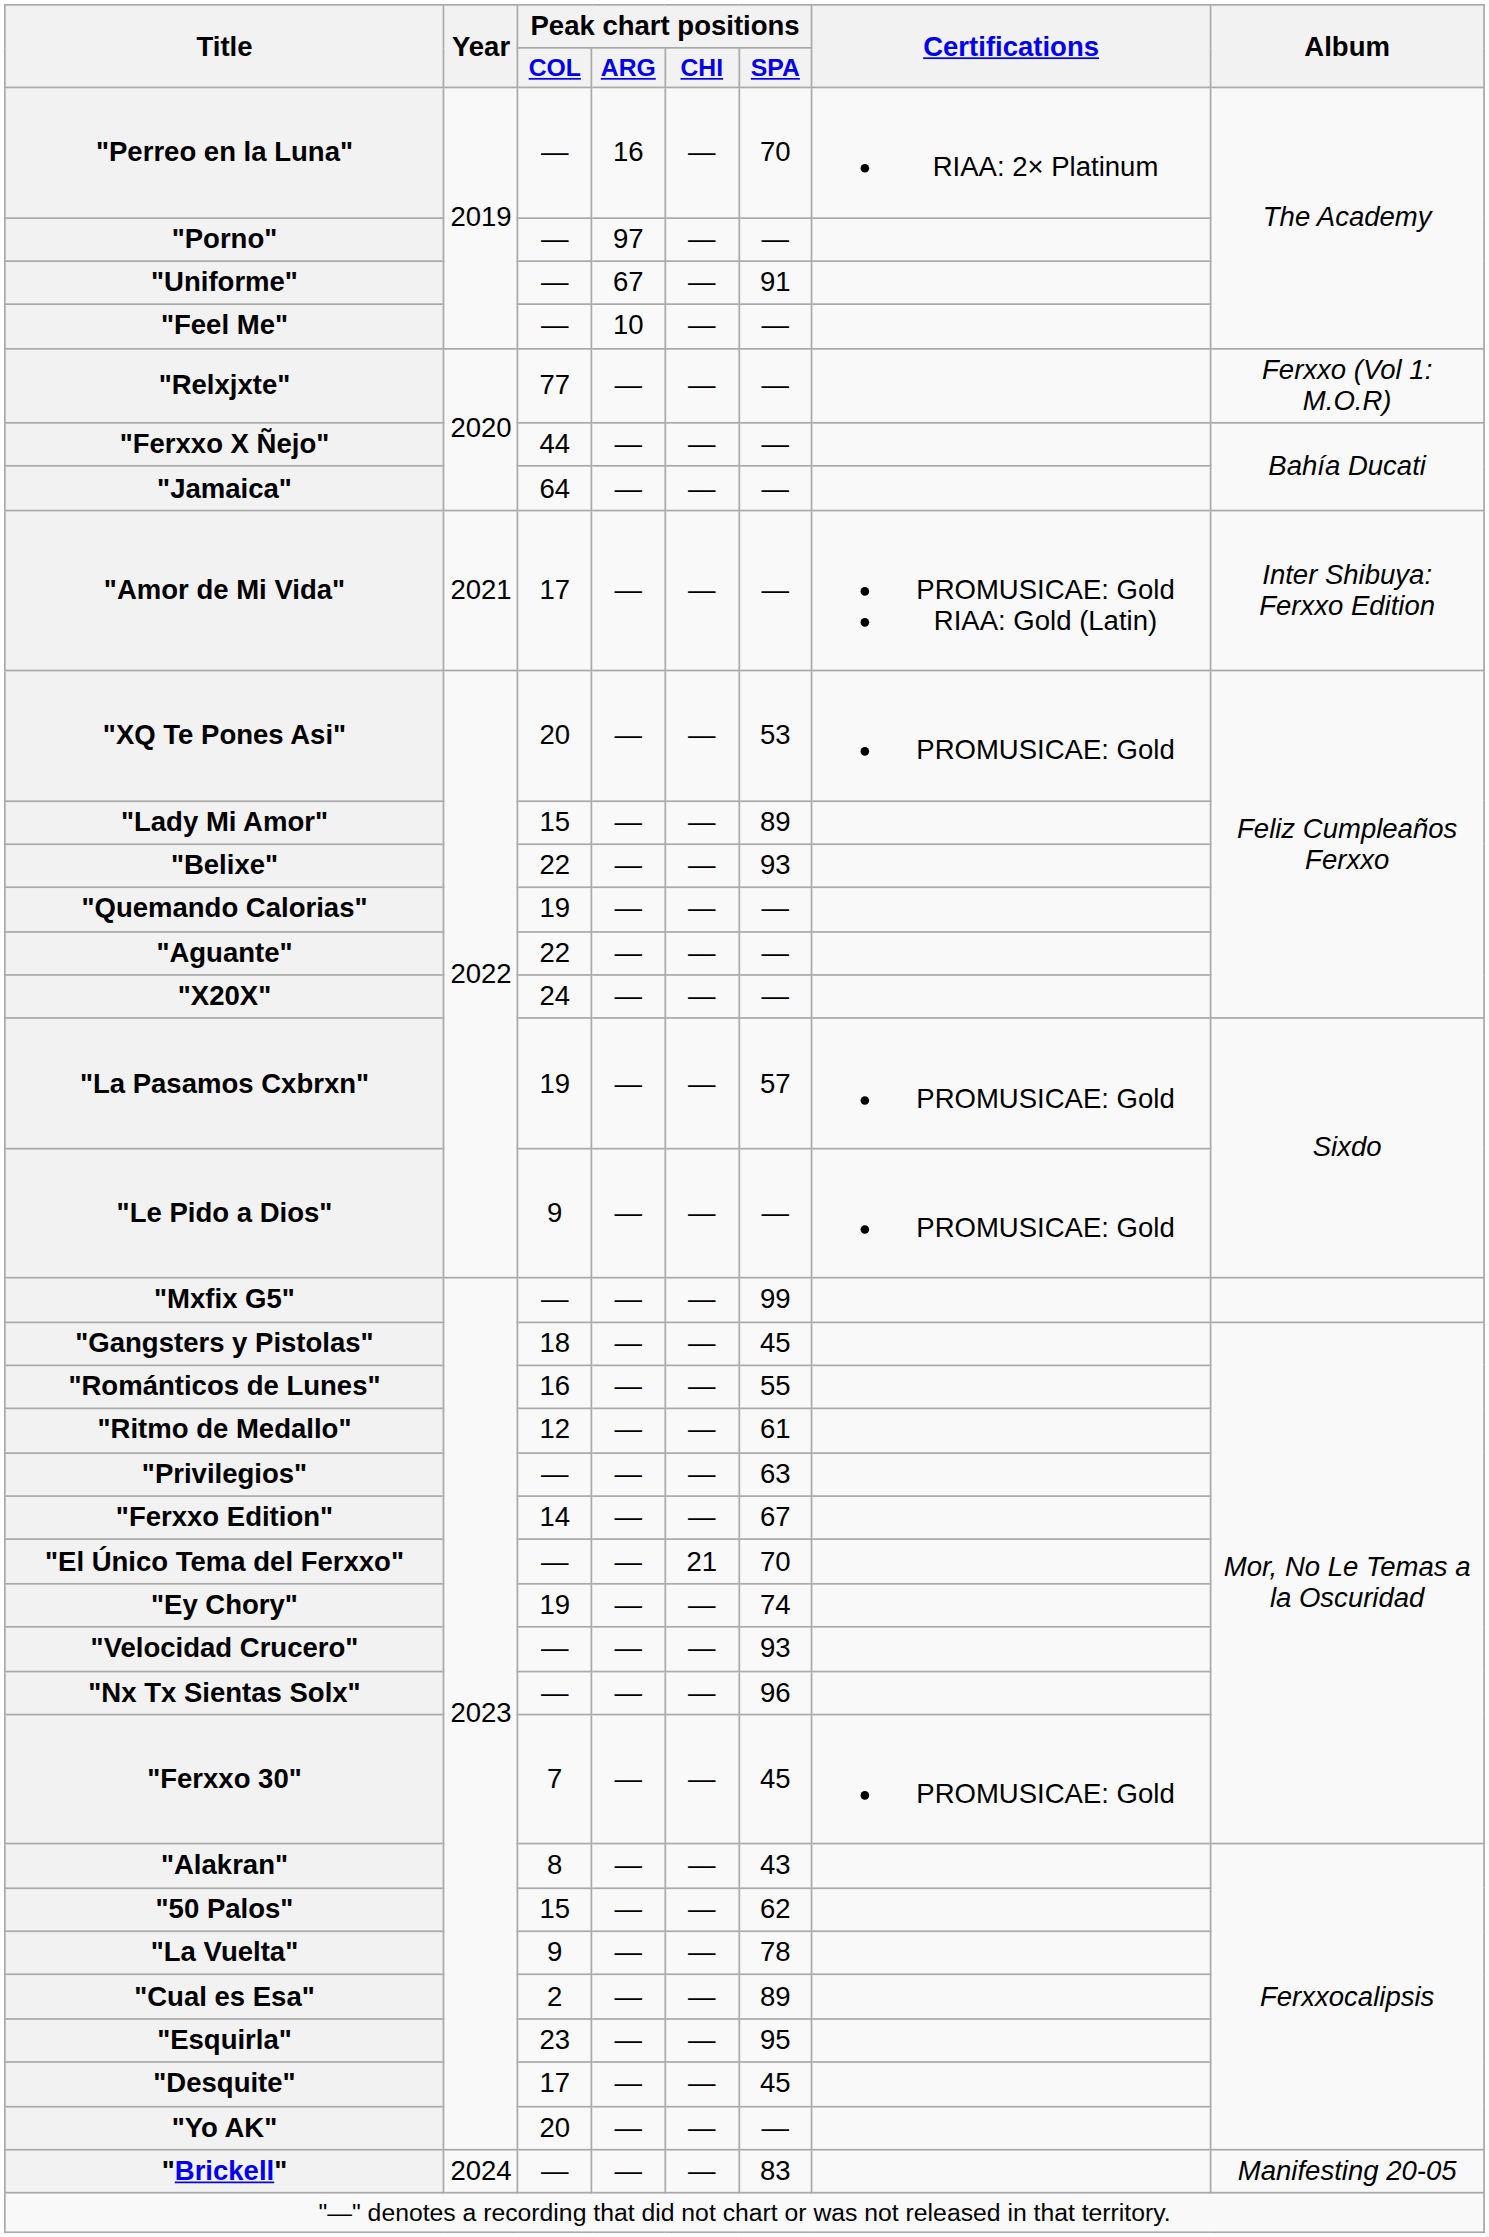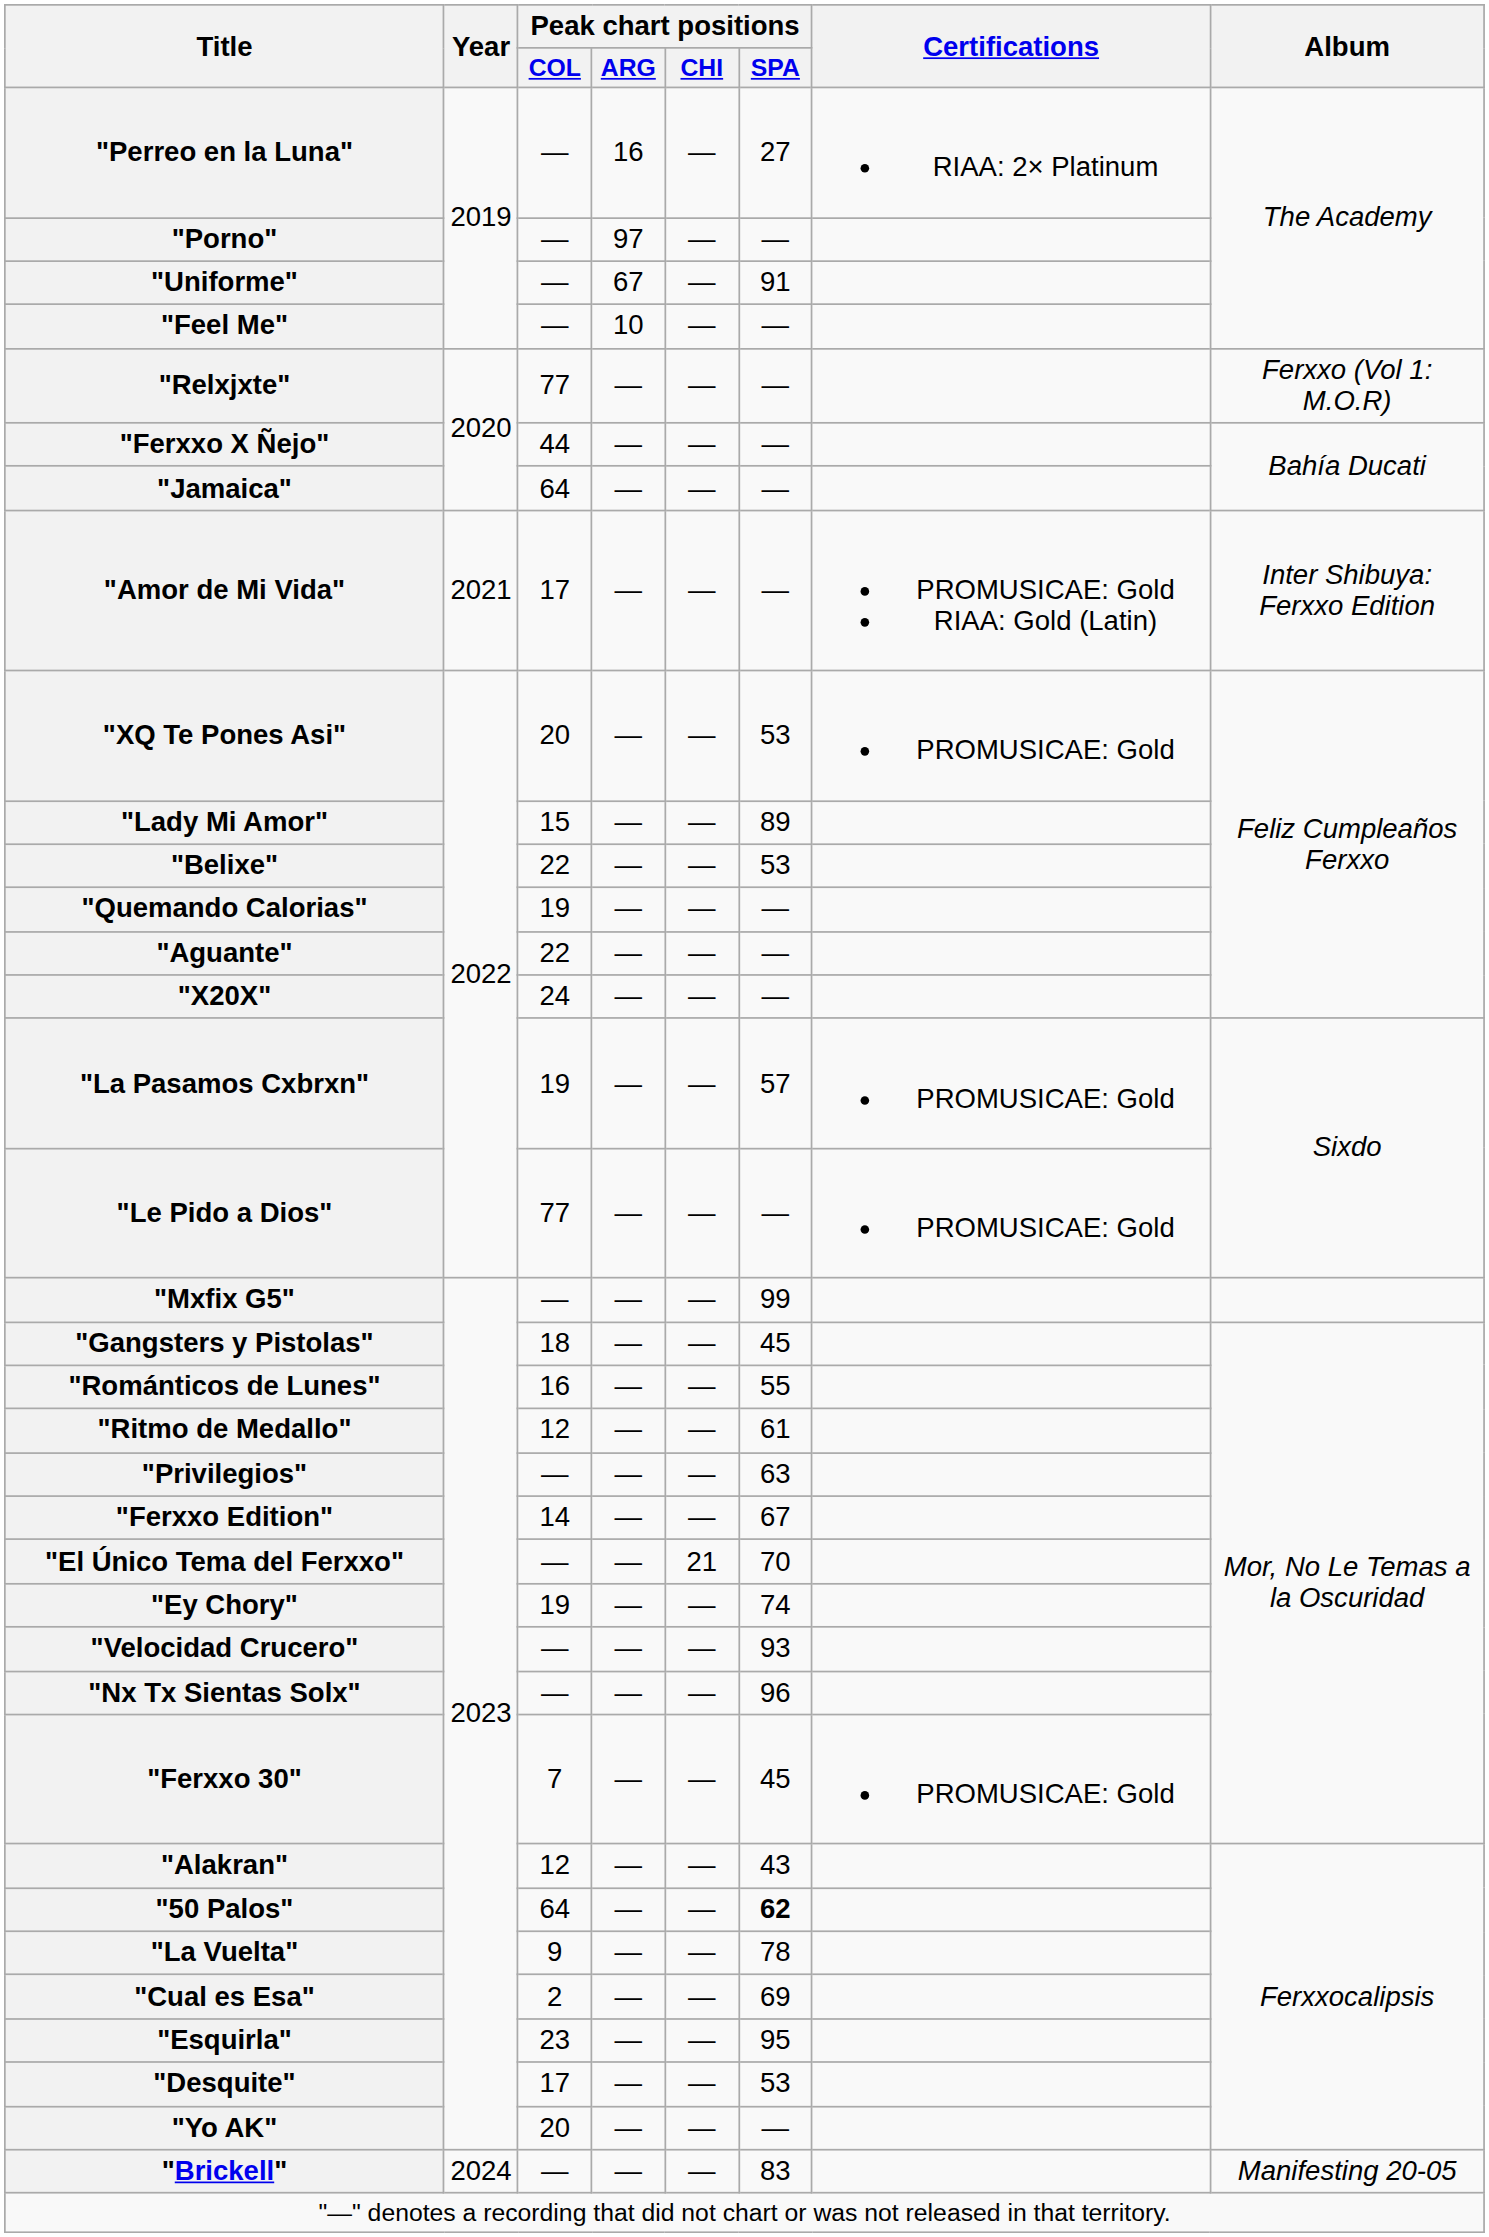(775, 152) 70 -> (775, 152) 27
(775, 865) 93 -> (775, 865) 53
(555, 1212) 9 -> (555, 1212) 77
(555, 1865) 8 -> (555, 1865) 12
(555, 1909) 15 -> (555, 1909) 64
(775, 1909) normal -> (775, 1909) bold
(775, 1996) 89 -> (775, 1996) 69
(775, 2083) 45 -> (775, 2083) 53
